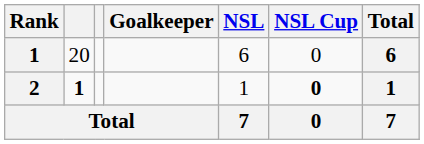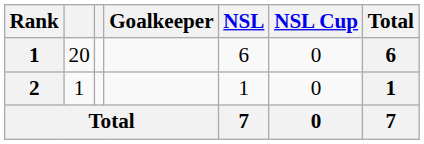(79, 88) bold -> (79, 88) normal
(316, 88) bold -> (316, 88) normal
